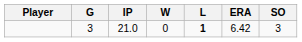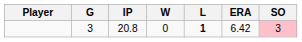(128, 28) 21.0 -> (128, 28) 20.8
(278, 28) no background -> (278, 28) pink background
